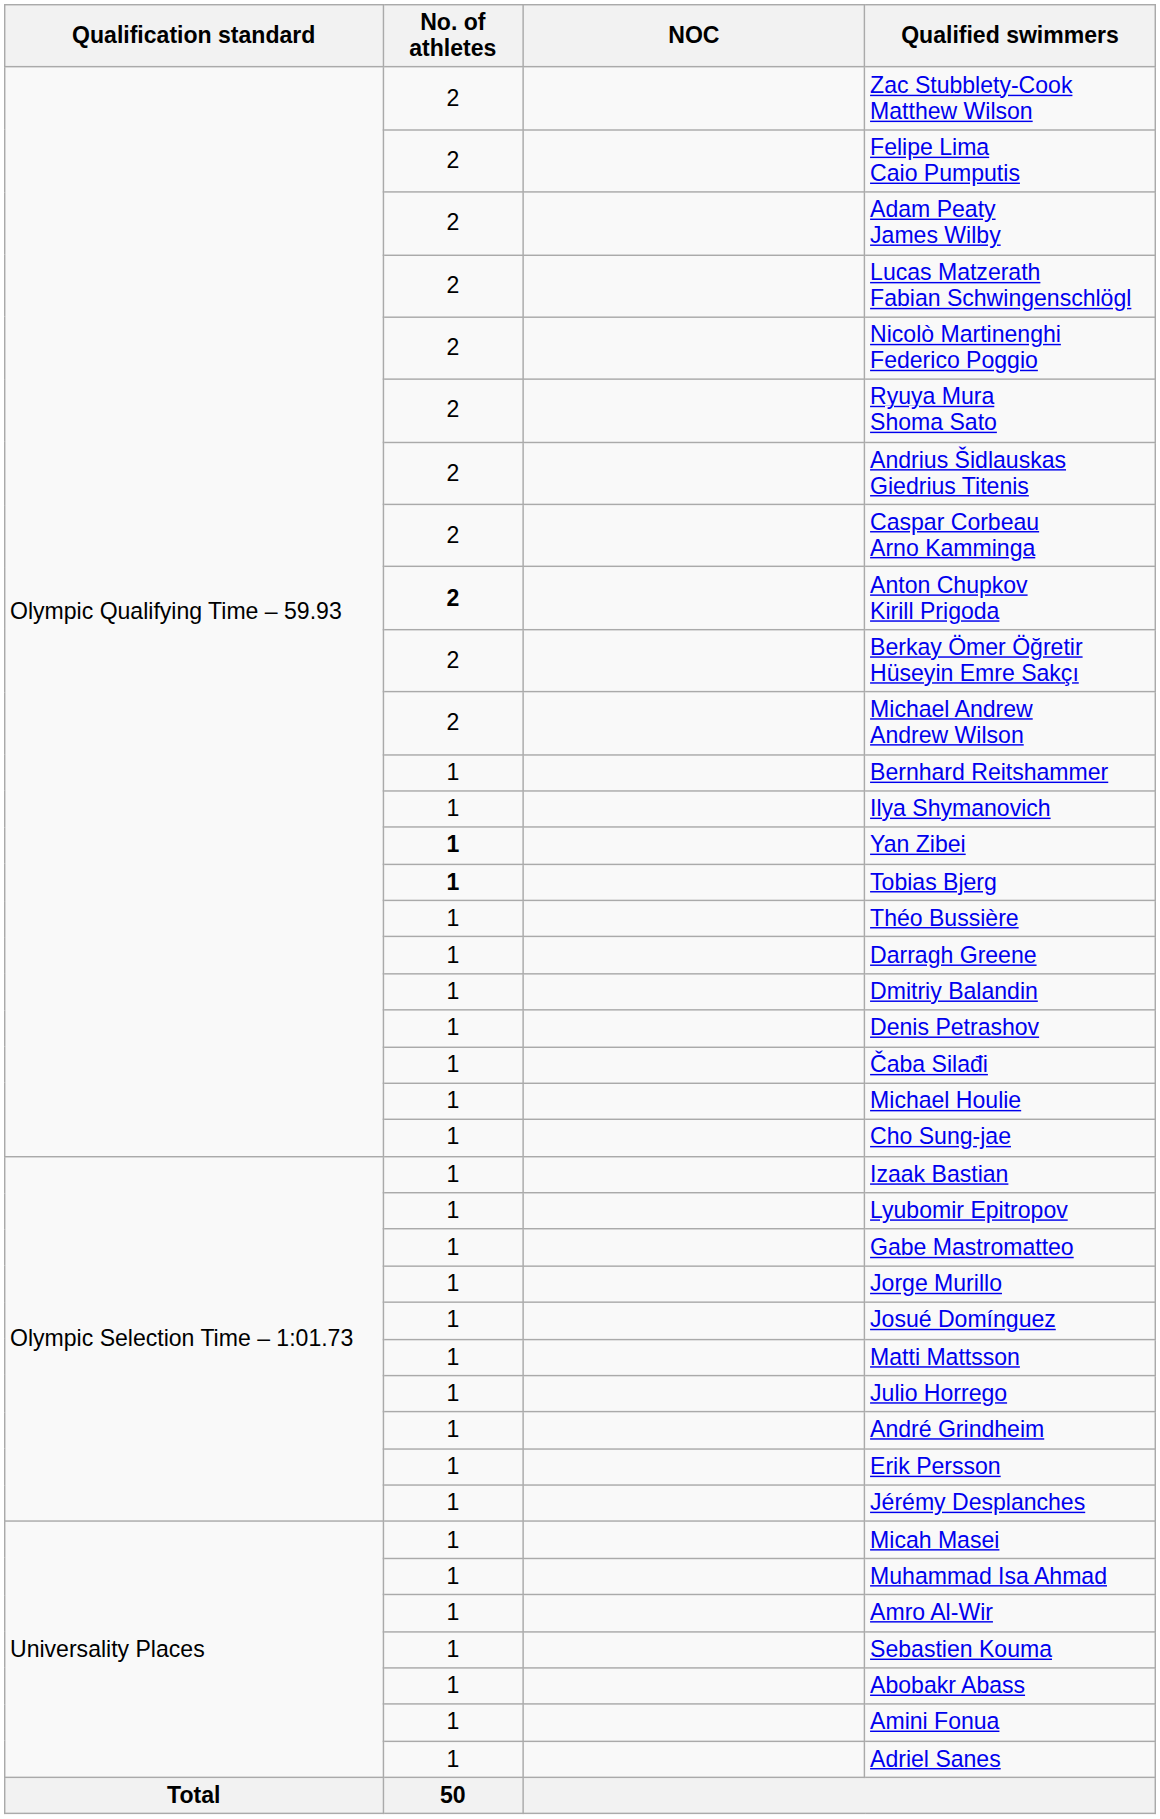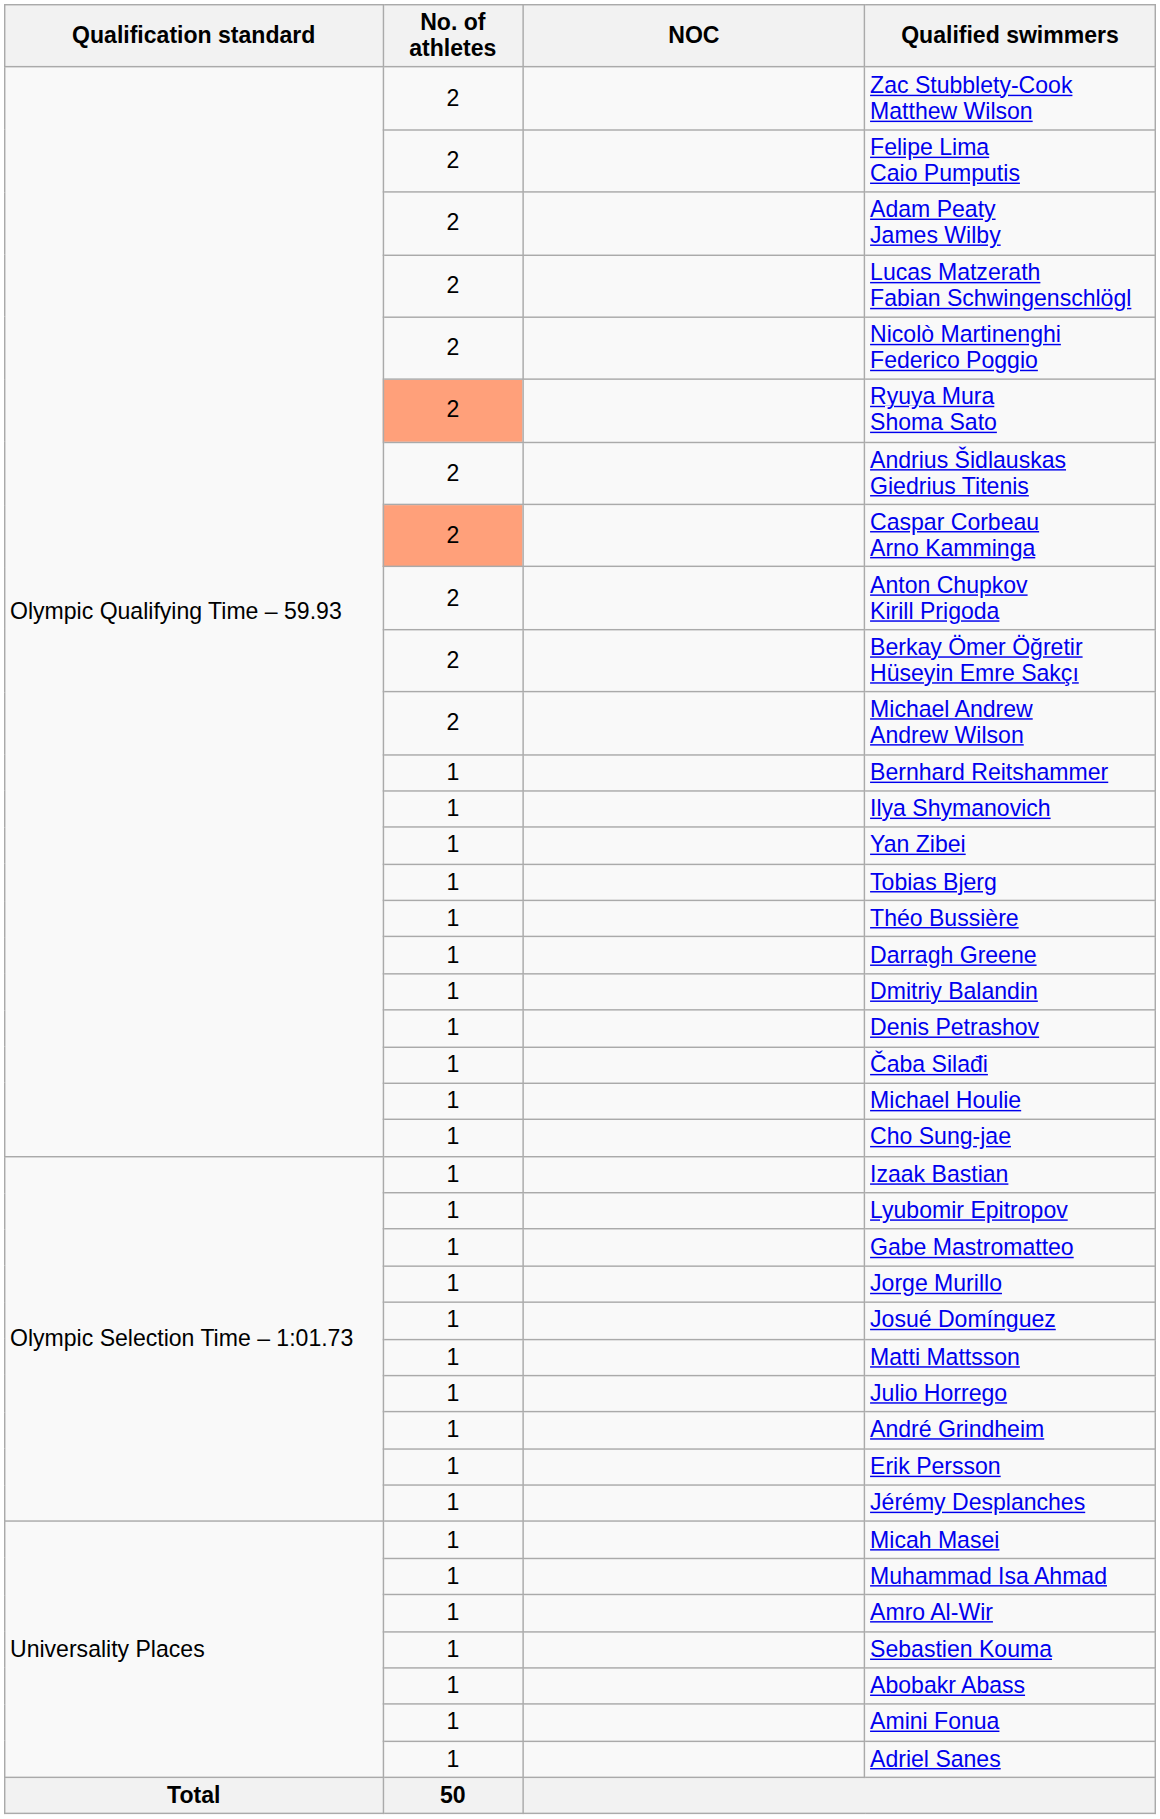(453, 410) no background -> (453, 410) lightsalmon background
(453, 535) no background -> (453, 535) lightsalmon background
(453, 597) bold -> (453, 597) normal
(453, 845) bold -> (453, 845) normal
(453, 881) bold -> (453, 881) normal
